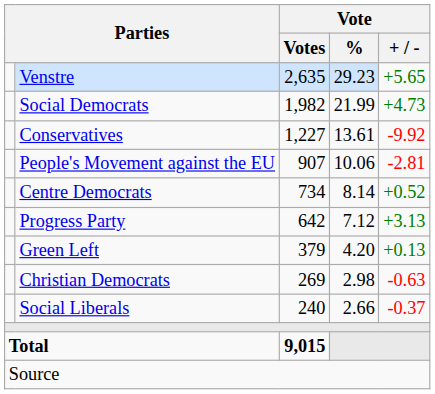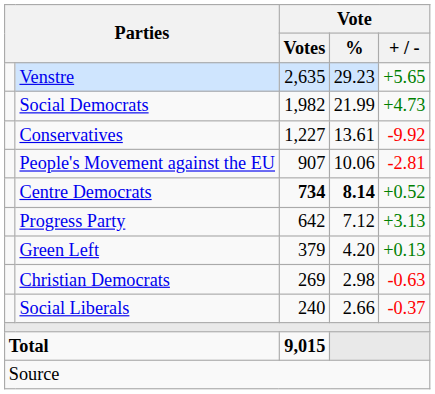(312, 192) normal -> (312, 192) bold
(359, 192) normal -> (359, 192) bold
